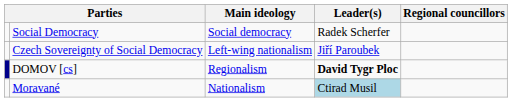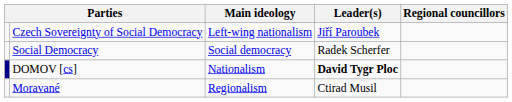rows swapped: (107, 50) <-> (55, 32)
(237, 69) Regionalism -> (236, 69) Nationalism
(236, 87) Nationalism -> (237, 87) Regionalism
(347, 87) lightblue background -> (347, 87) no background
